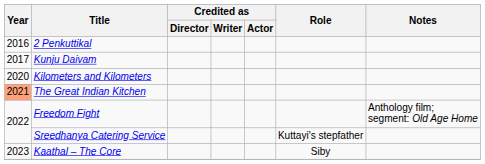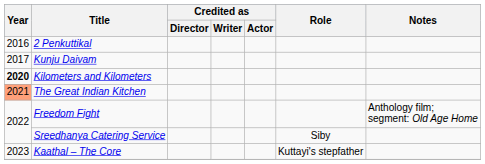(18, 76) normal -> (18, 76) bold
(321, 135) Kuttayi's stepfather -> (321, 135) Siby
(321, 151) Siby -> (321, 151) Kuttayi's stepfather
